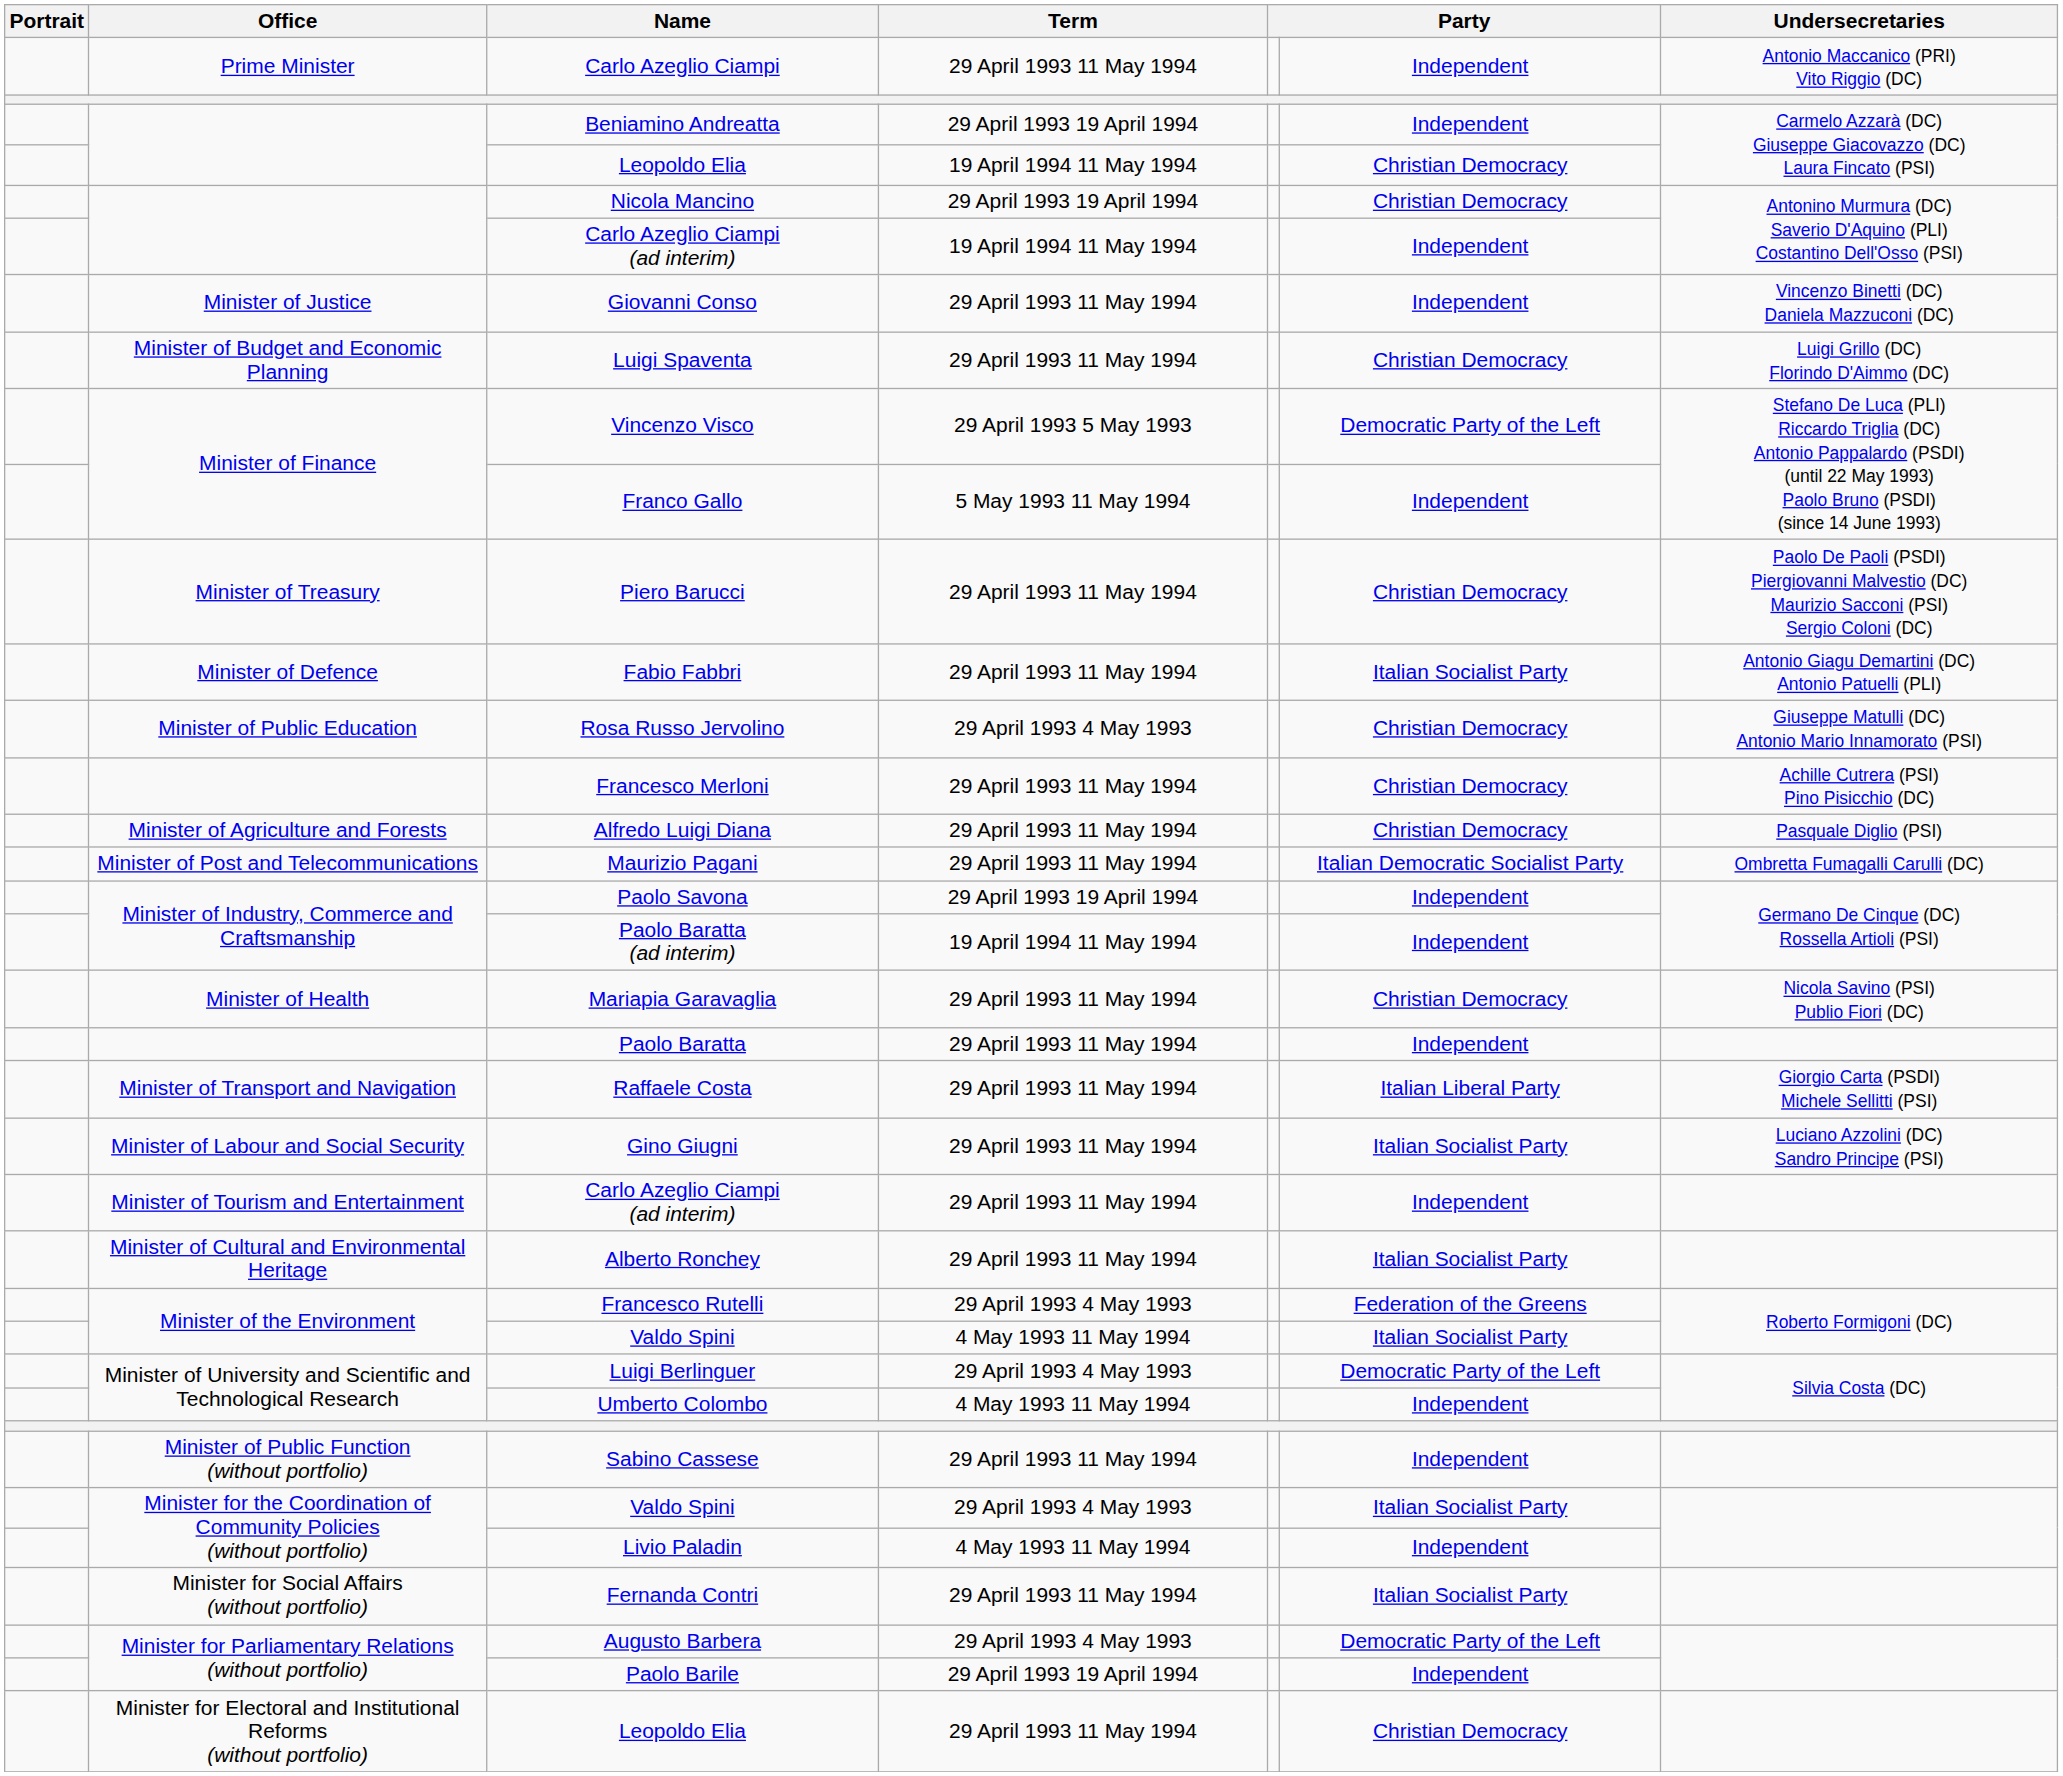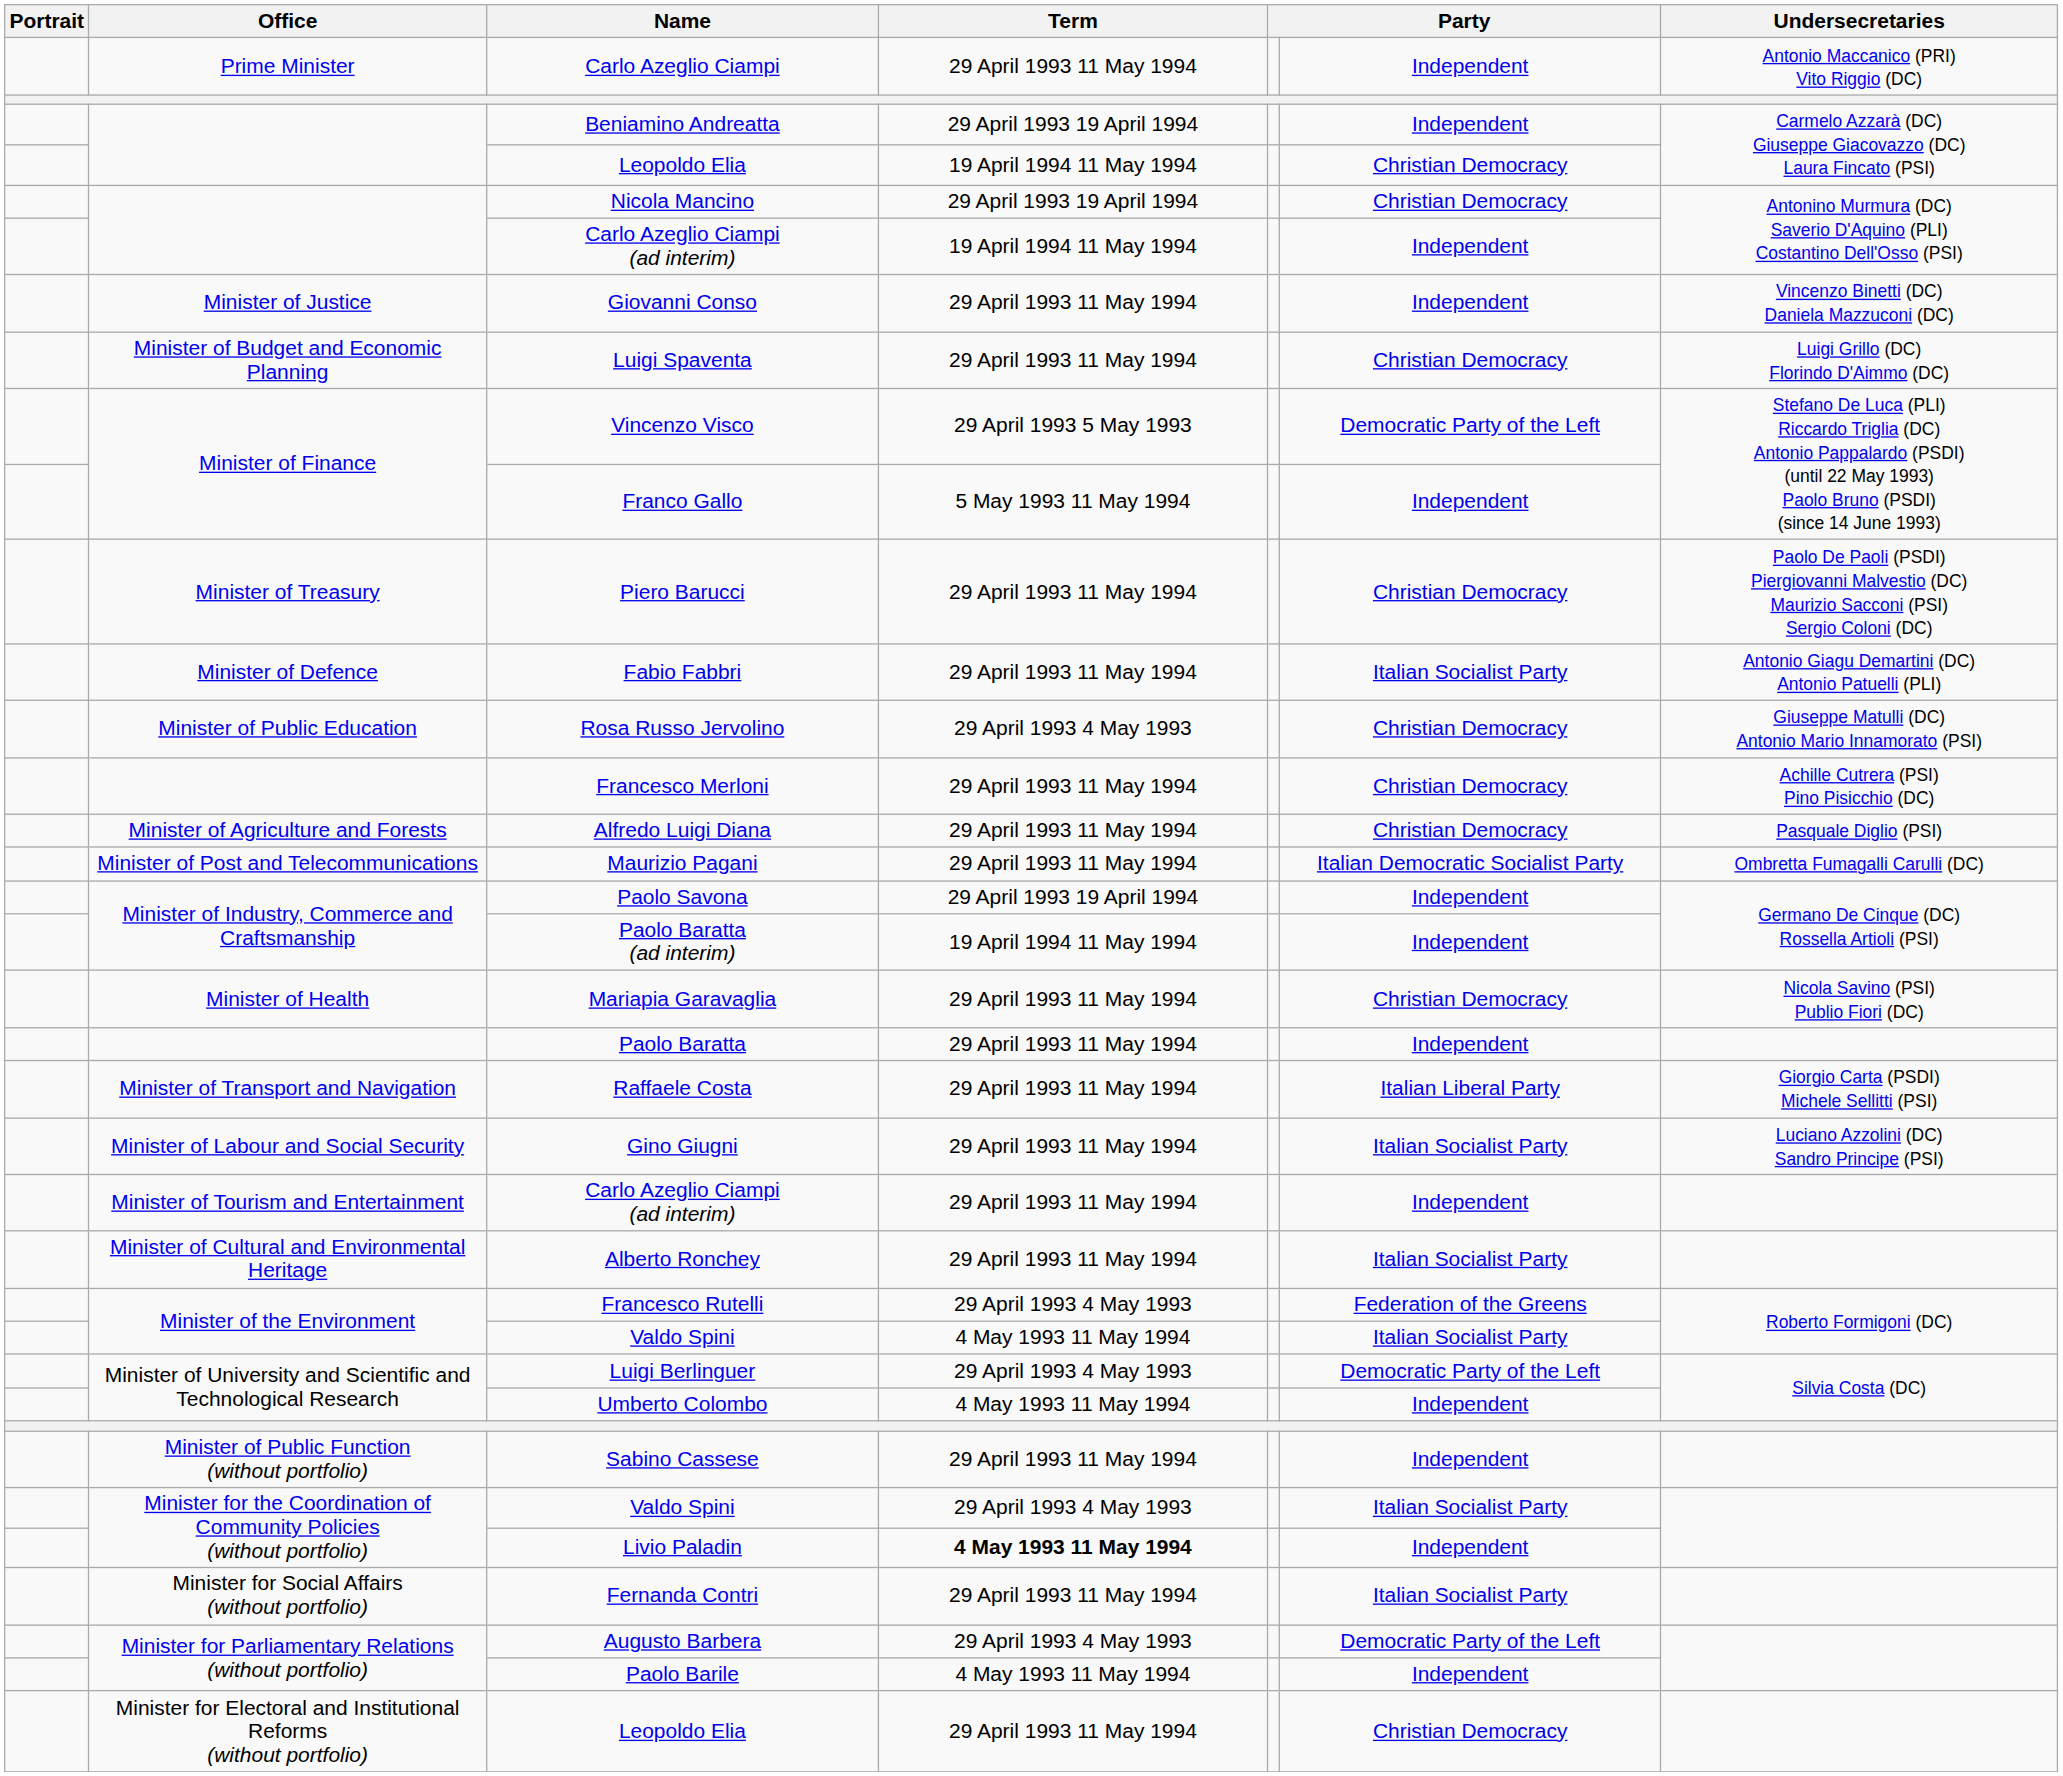(1073, 1547) normal -> (1073, 1547) bold
(1073, 1674) 29 April 1993 19 April 1994 -> (1073, 1674) 4 May 1993 11 May 1994
